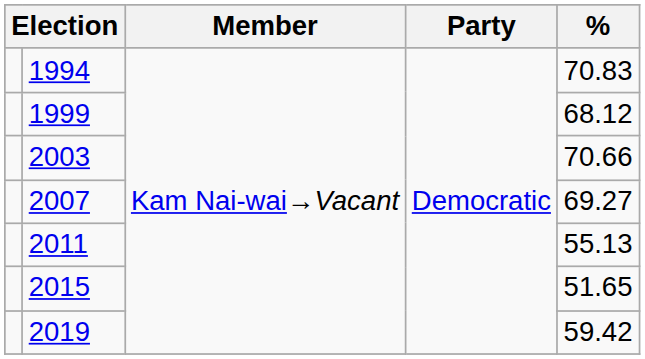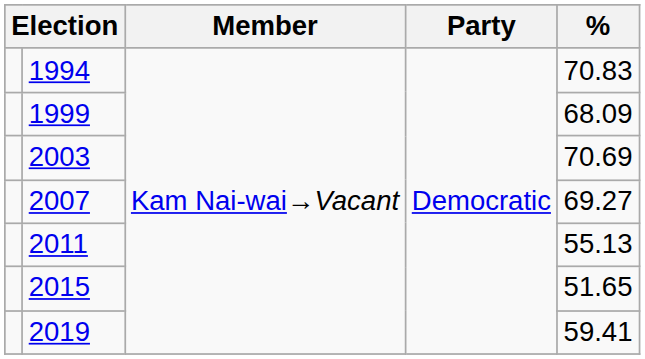(598, 113) 68.12 -> (598, 113) 68.09
(598, 157) 70.66 -> (598, 157) 70.69
(598, 331) 59.42 -> (598, 331) 59.41
